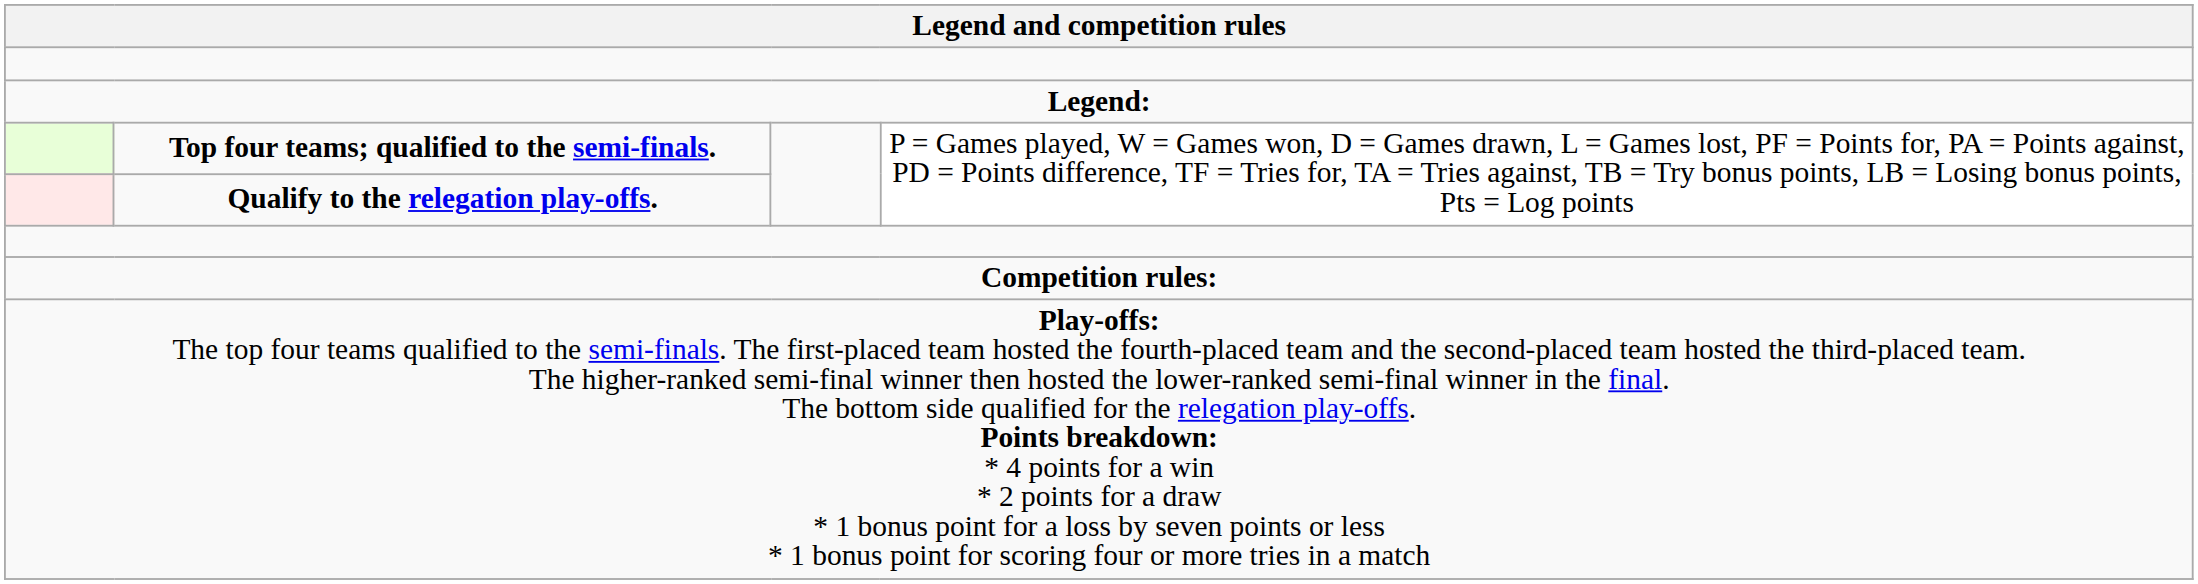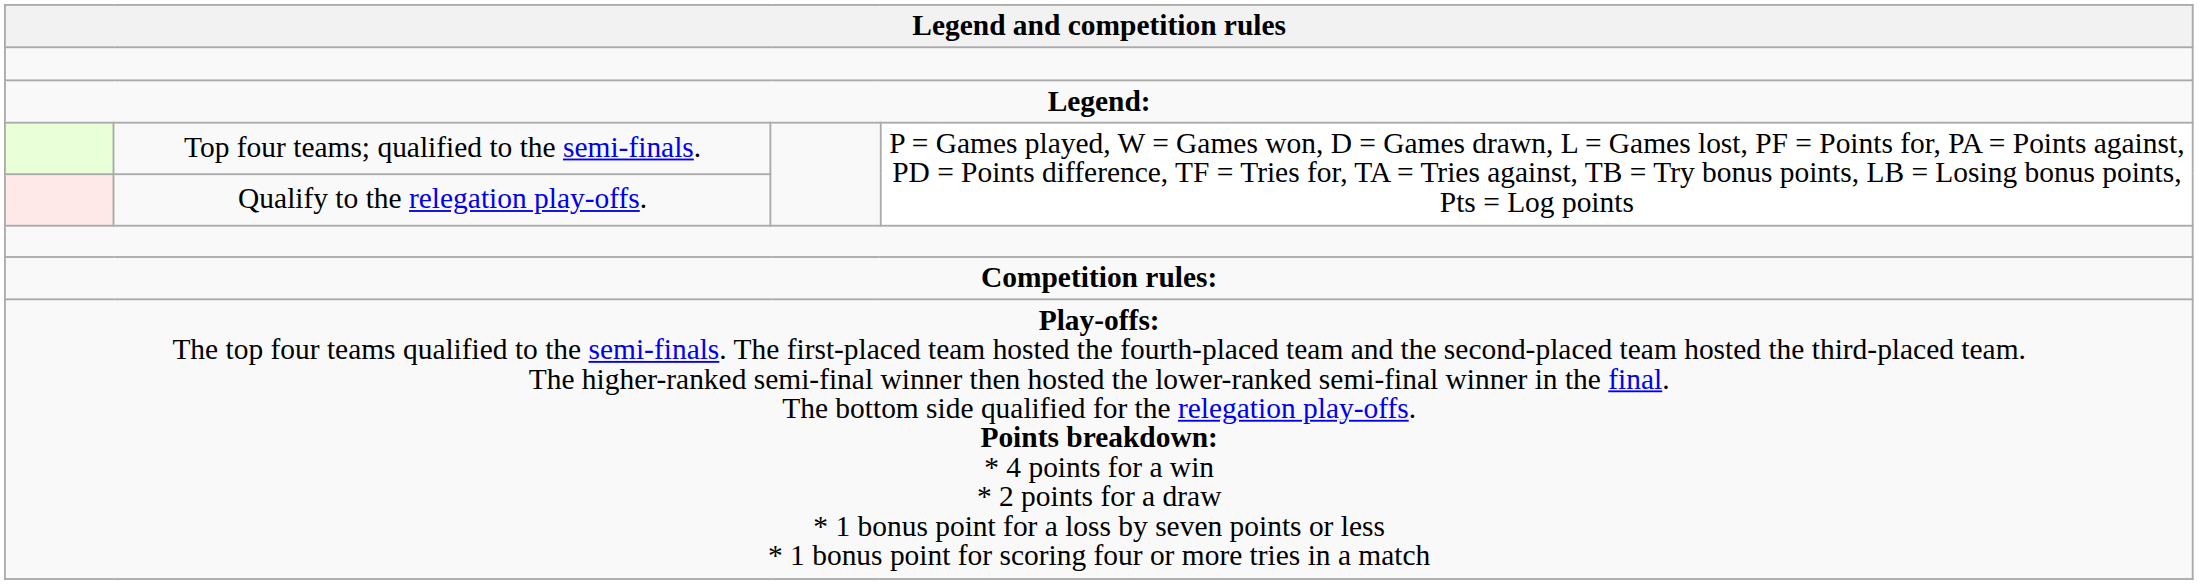(443, 147) bold -> (443, 147) normal
(443, 198) bold -> (443, 198) normal
